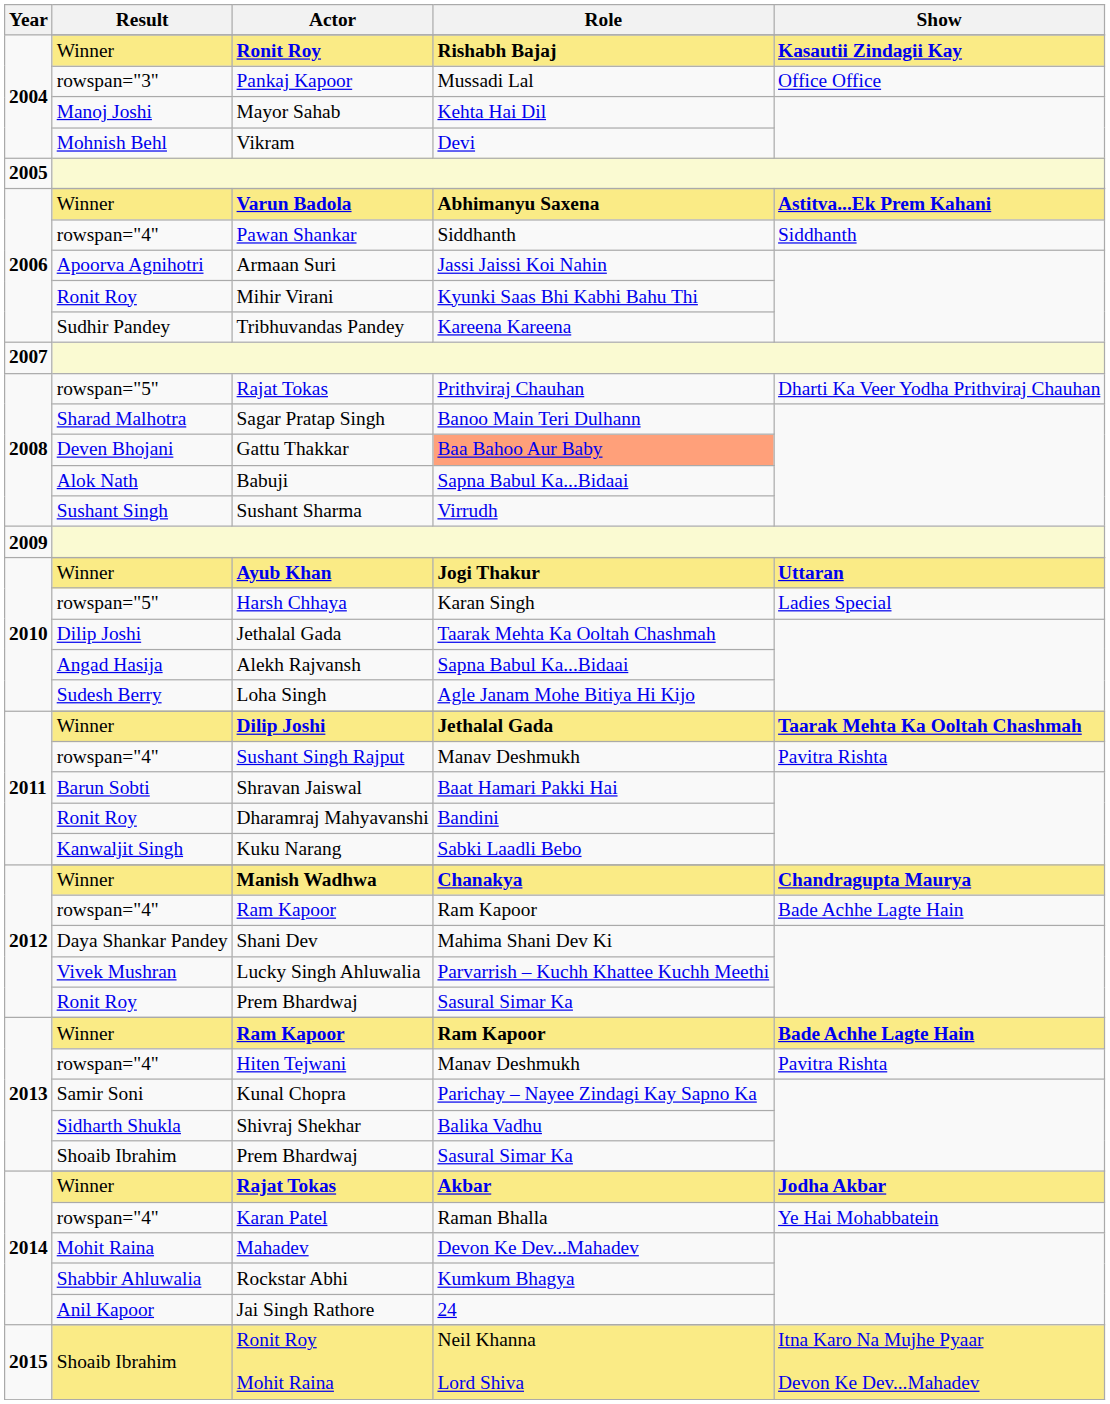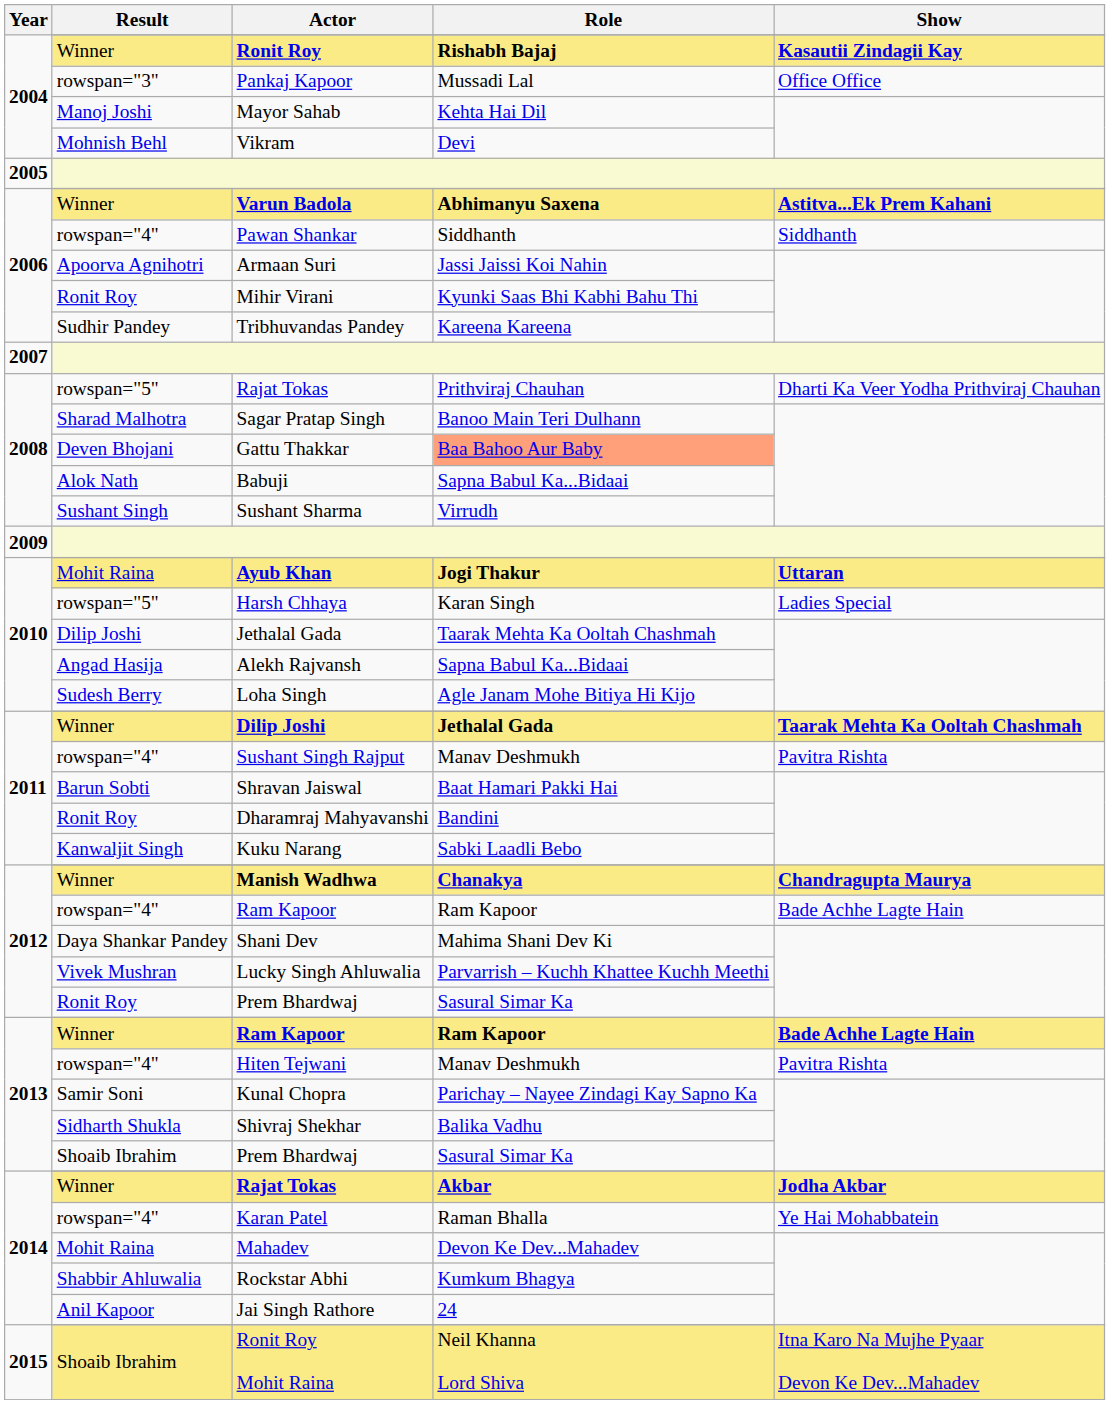(85, 572) Winner -> (105, 572) Mohit Raina
